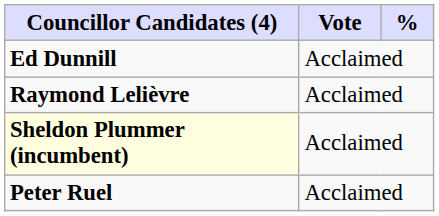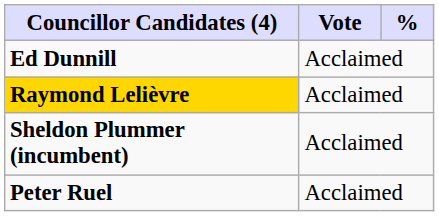(100, 94) no background -> (100, 94) gold background
(97, 143) lightyellow background -> (97, 143) no background
